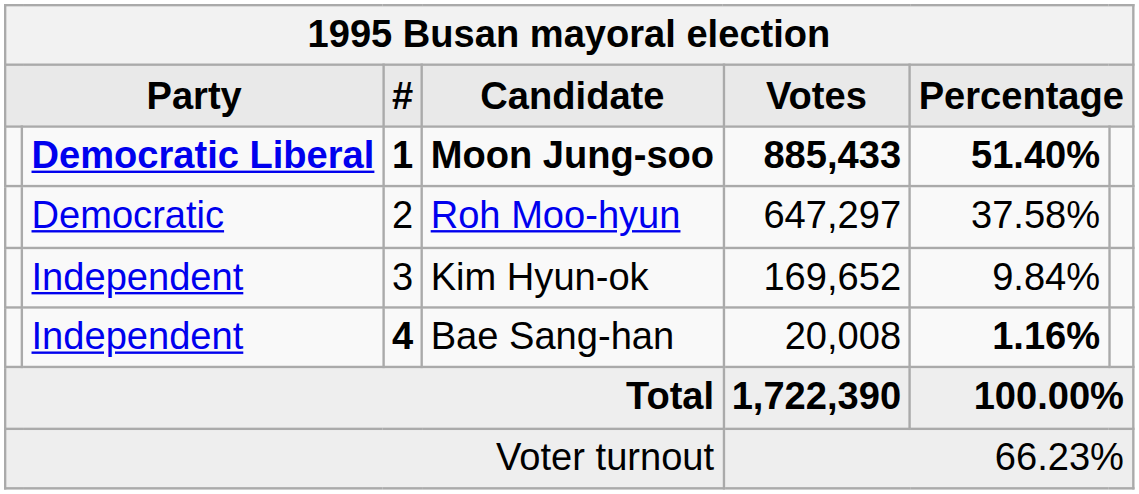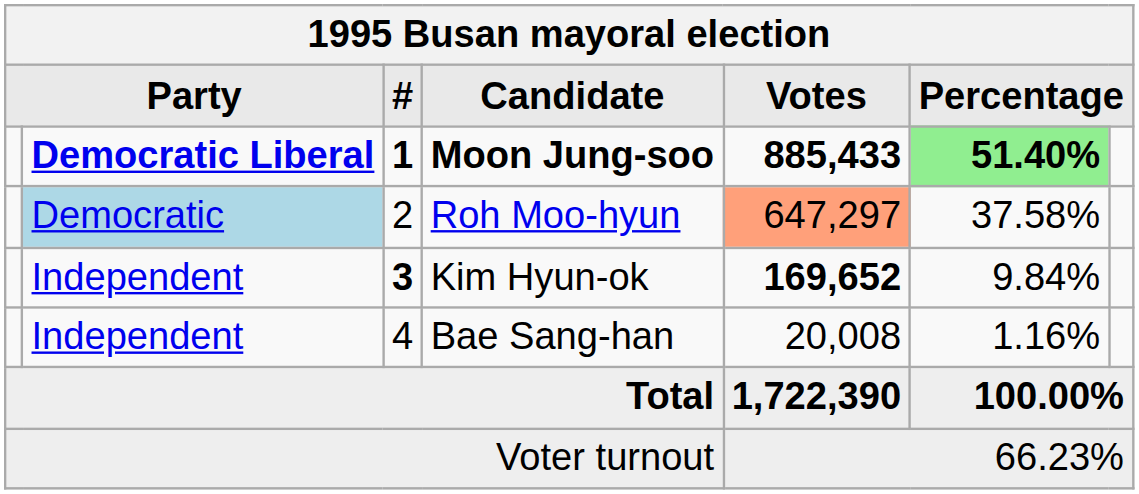(1036, 155) no background -> (1036, 155) lightgreen background
(128, 215) no background -> (128, 215) lightblue background
(832, 215) no background -> (832, 215) lightsalmon background
(403, 276) normal -> (403, 276) bold
(832, 276) normal -> (832, 276) bold
(403, 336) bold -> (403, 336) normal
(1046, 336) bold -> (1046, 336) normal
